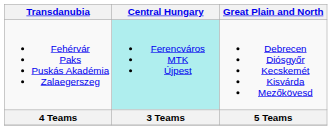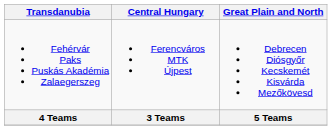(166, 59) paleturquoise background -> (166, 59) no background
